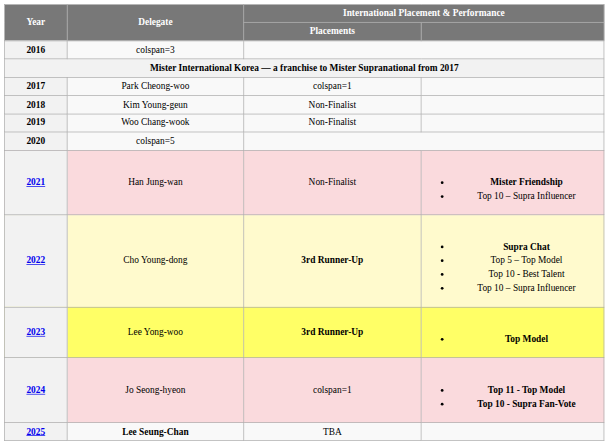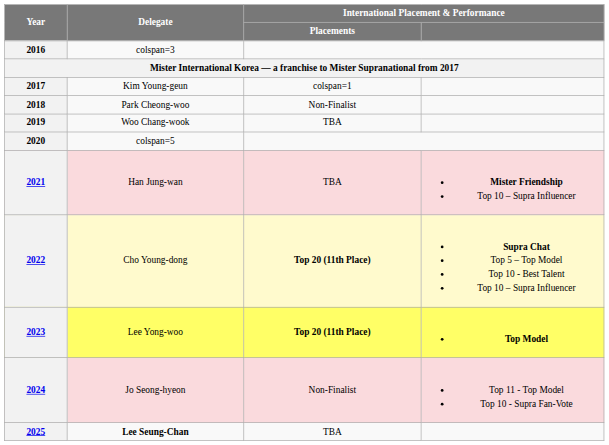(155, 86) Park Cheong-woo -> (155, 86) Kim Young-geun
(155, 104) Kim Young-geun -> (155, 104) Park Cheong-woo
(332, 122) Non-Finalist -> (332, 122) TBA
(332, 182) Non-Finalist -> (332, 182) TBA
(332, 260) 3rd Runner-Up -> (332, 260) Top 20 (11th Place)
(332, 332) 3rd Runner-Up -> (332, 332) Top 20 (11th Place)
(332, 389) colspan=1 -> (332, 389) Non-Finalist
(513, 397) bold -> (513, 397) normal
